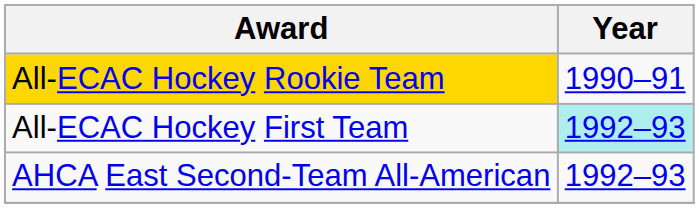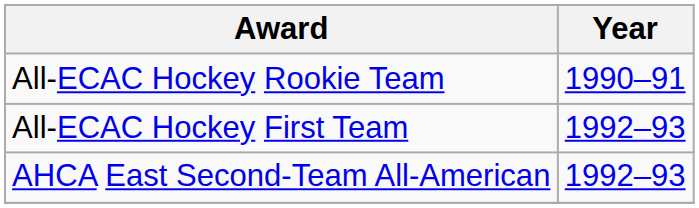(228, 78) gold background -> (228, 78) no background
(625, 127) paleturquoise background -> (625, 127) no background
